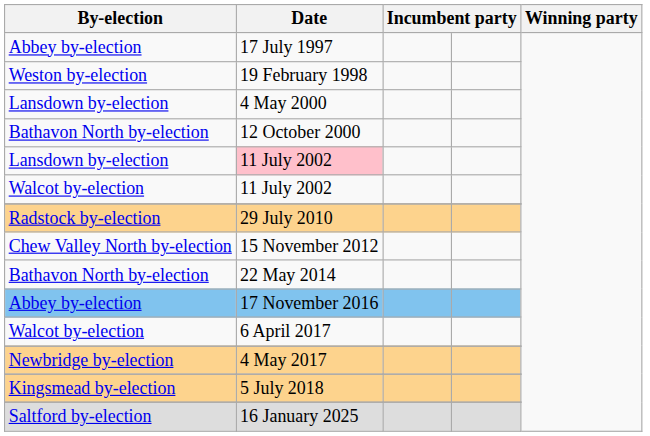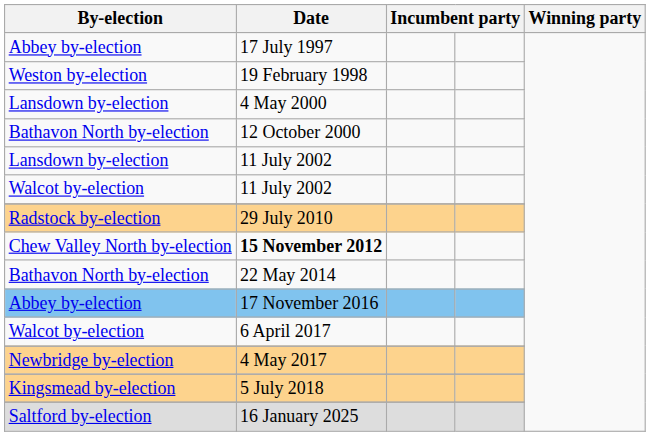(286, 160) pink background -> (286, 160) no background
(309, 246) normal -> (311, 246) bold
